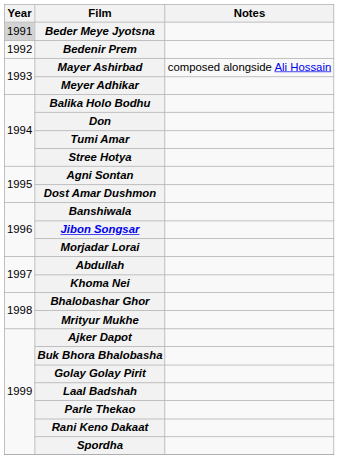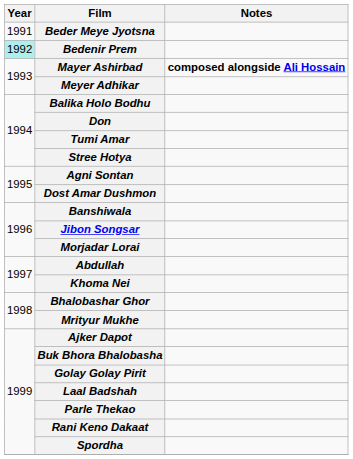(20, 31) lightgrey background -> (20, 31) no background
(20, 49) no background -> (20, 49) paleturquoise background
(249, 67) normal -> (256, 67) bold
